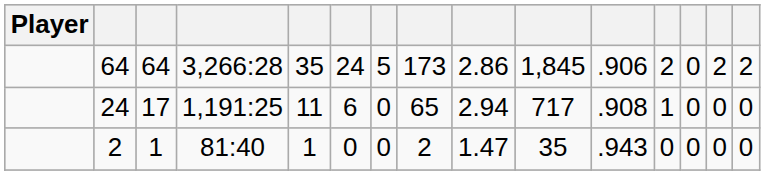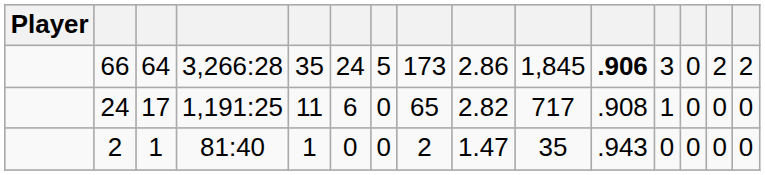(115, 66) 64 -> (115, 66) 66
(623, 66) normal -> (623, 66) bold
(667, 66) 2 -> (667, 66) 3
(483, 107) 2.94 -> (483, 107) 2.82
